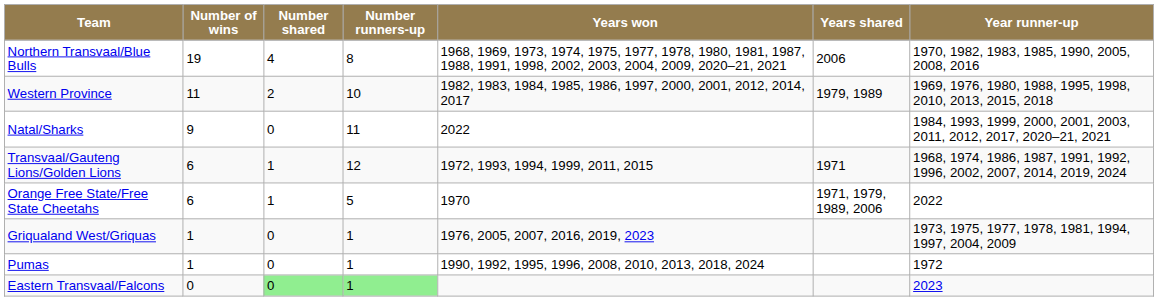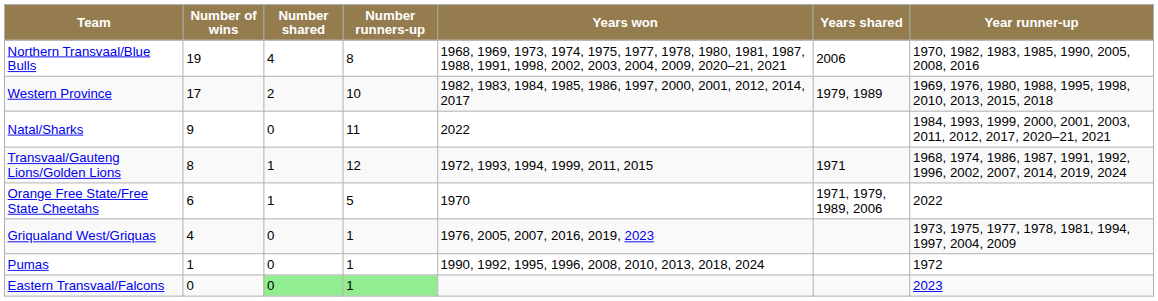(193, 94) 11 -> (194, 94) 17
(190, 165) 6 -> (190, 165) 8
(190, 237) 1 -> (190, 237) 4
